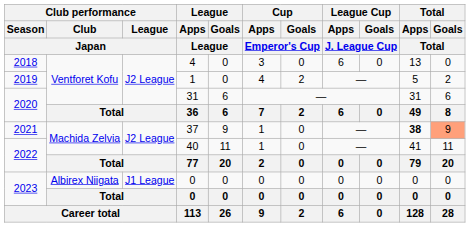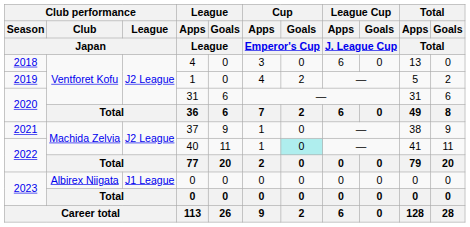(415, 130) bold -> (415, 130) normal
(448, 130) lightsalmon background -> (448, 130) no background
(302, 146) no background -> (302, 146) paleturquoise background
